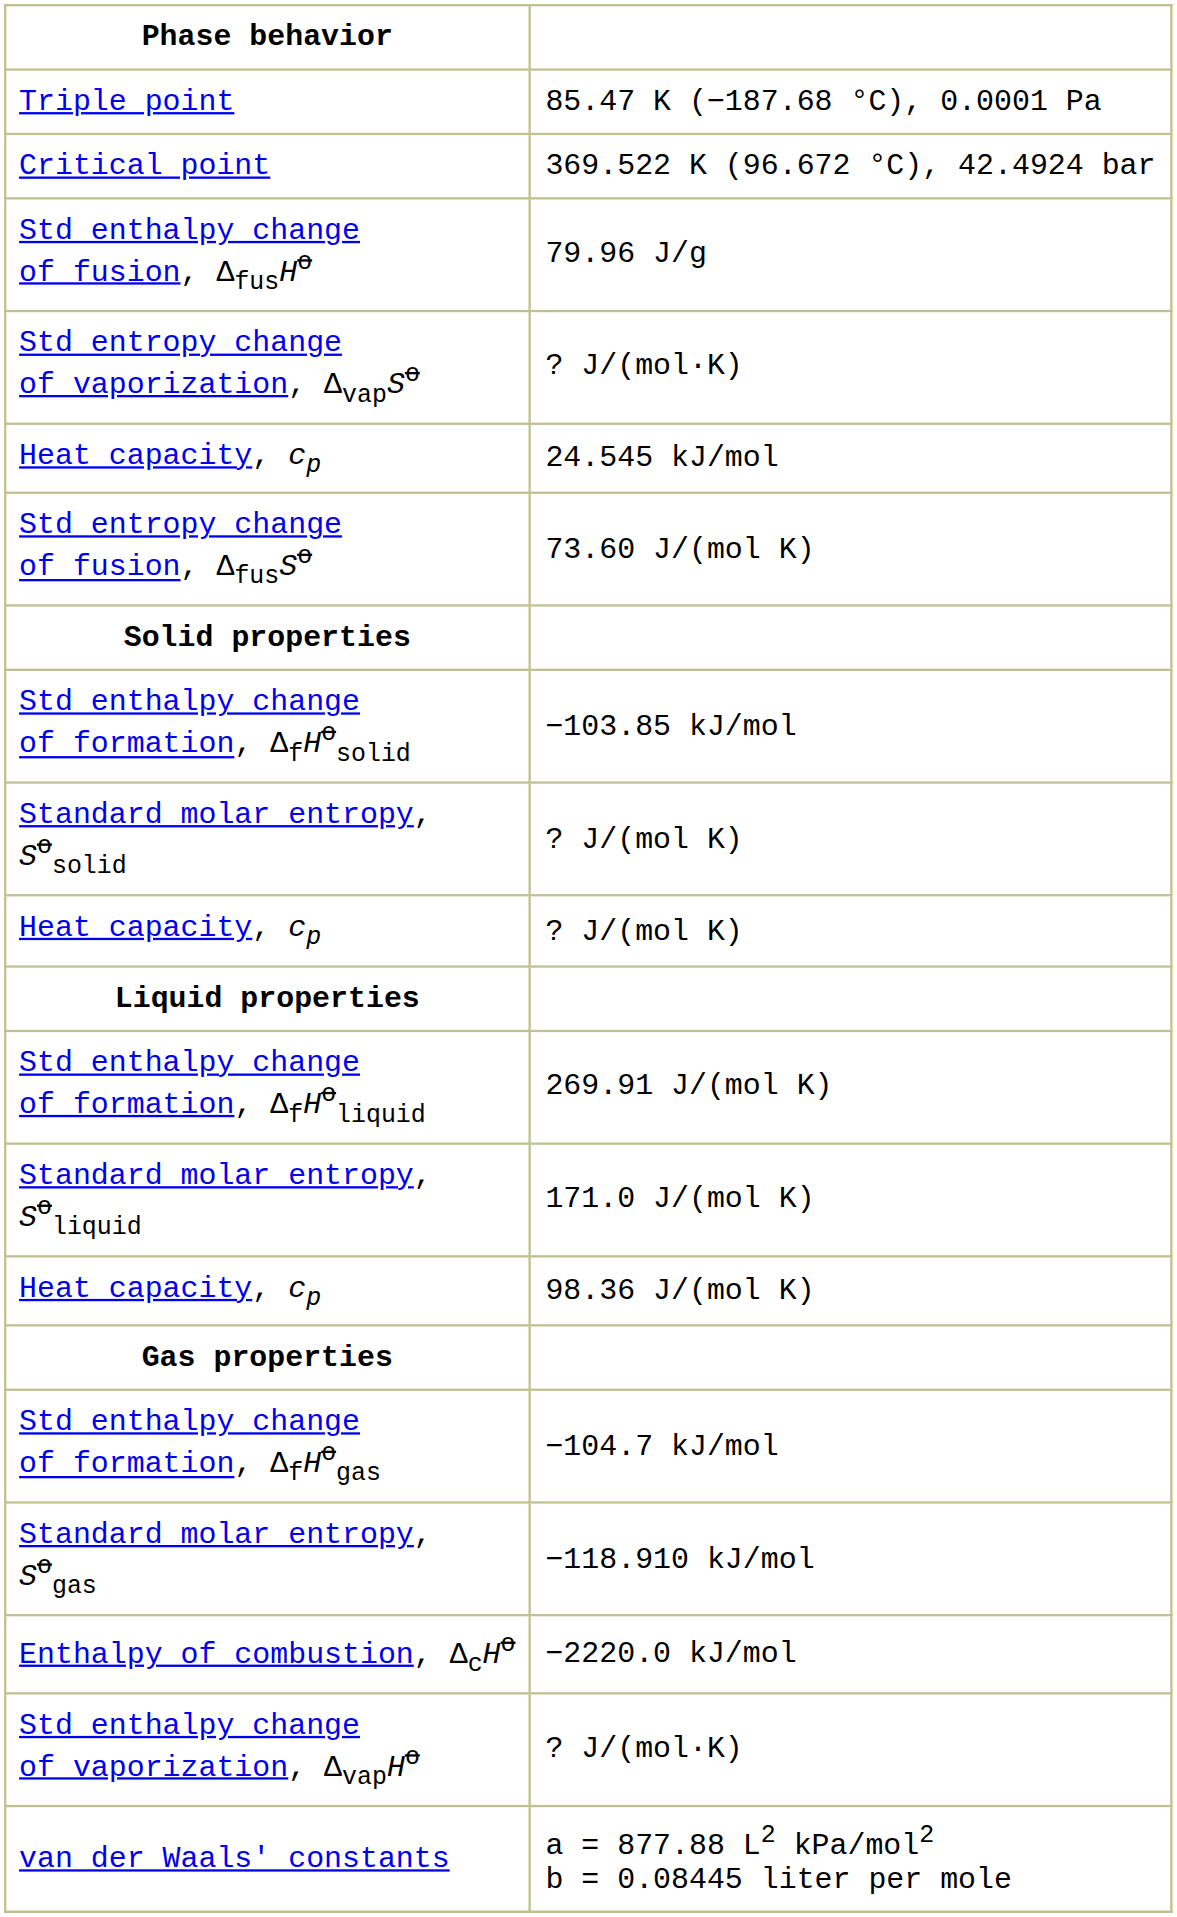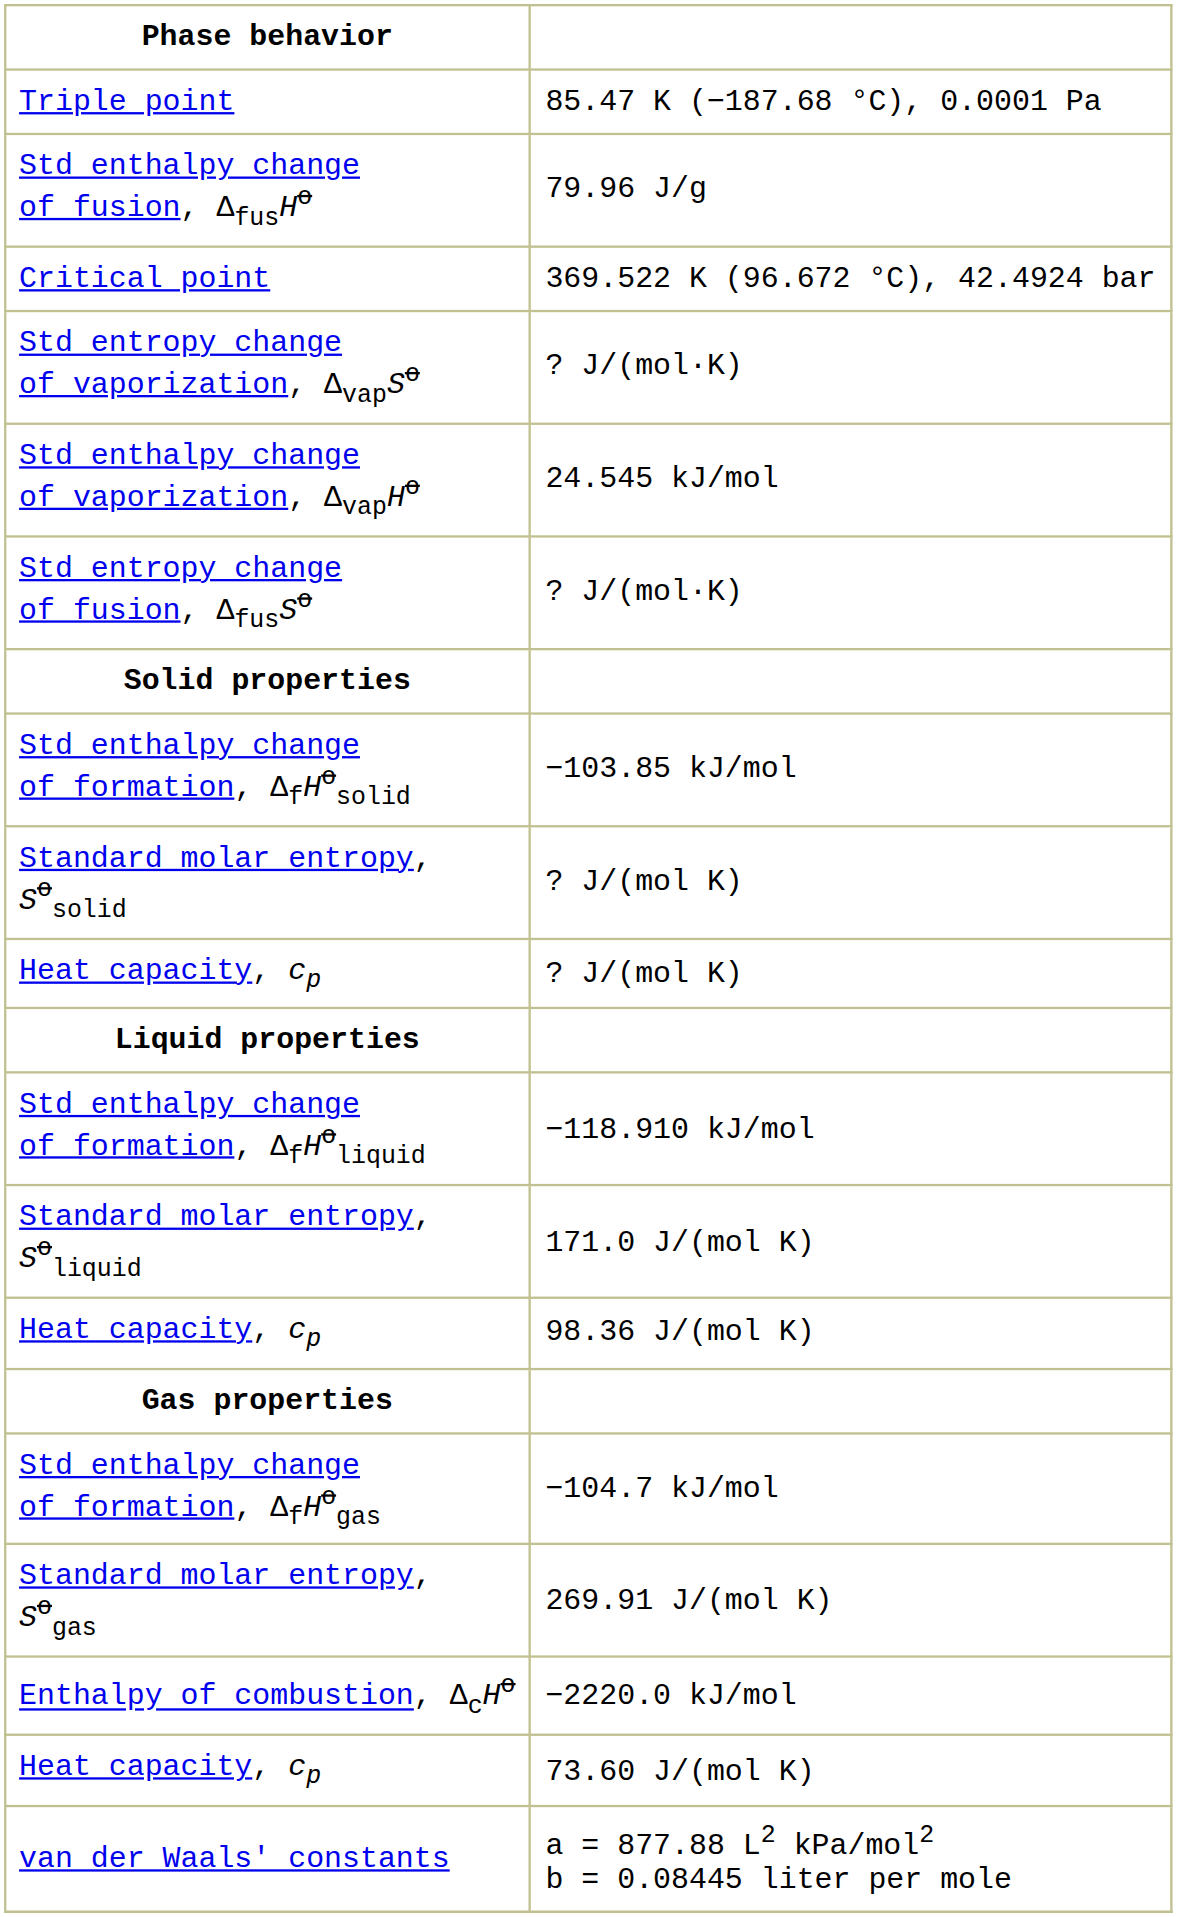(145, 166) Critical point -> (190, 190) Std enthalpy change of fusion, ΔfusHo
(850, 166) 369.522 K (96.672 °C), 42.4924 bar -> (626, 190) 79.96 J/g
(190, 255) Std enthalpy change of fusion, ΔfusHo -> (145, 279) Critical point
(626, 255) 79.96 J/g -> (850, 279) 369.522 K (96.672 °C), 42.4924 bar
(170, 459) Heat capacity, cp -> (219, 480) Std enthalpy change of vaporization, ΔvapHo
(680, 550) 73.60 J/(mol K) -> (644, 592) ? J/(mol·K)
(689, 1087) 269.91 J/(mol K) -> (680, 1129) −118.910 kJ/mol
(680, 1559) −118.910 kJ/mol -> (689, 1601) 269.91 J/(mol K)
(219, 1750) Std enthalpy change of vaporization, ΔvapHo -> (170, 1771) Heat capacity, cp
(644, 1750) ? J/(mol·K) -> (680, 1771) 73.60 J/(mol K)
